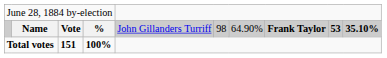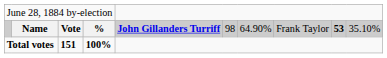(164, 28) normal -> (169, 28) bold
(297, 28) bold -> (303, 28) normal
(362, 28) bold -> (364, 28) normal
